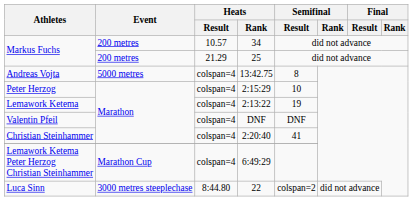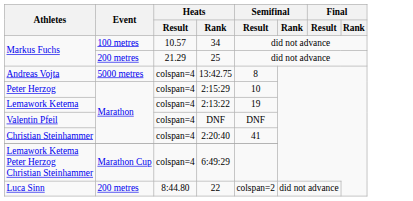(118, 43) 200 metres -> (118, 43) 100 metres
(145, 189) 3000 metres steeplechase -> (118, 189) 200 metres
